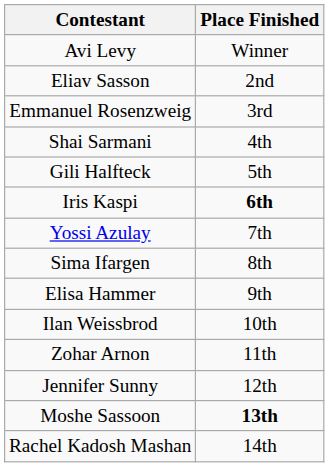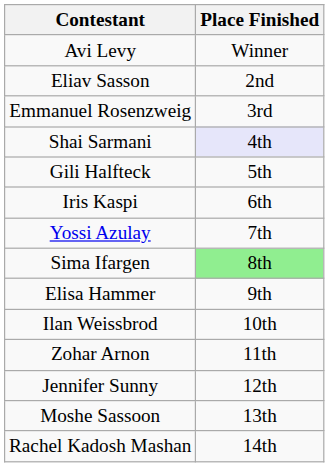(260, 141) no background -> (260, 141) lavender background
(260, 202) bold -> (260, 202) normal
(260, 263) no background -> (260, 263) lightgreen background
(260, 415) bold -> (260, 415) normal
